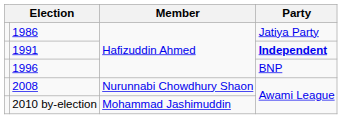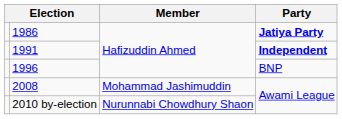(289, 31) normal -> (291, 31) bold
(178, 86) Nurunnabi Chowdhury Shaon -> (167, 86) Mohammad Jashimuddin
(167, 104) Mohammad Jashimuddin -> (178, 104) Nurunnabi Chowdhury Shaon
